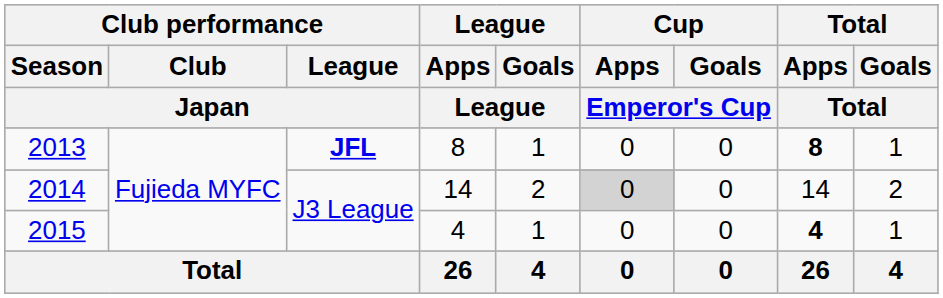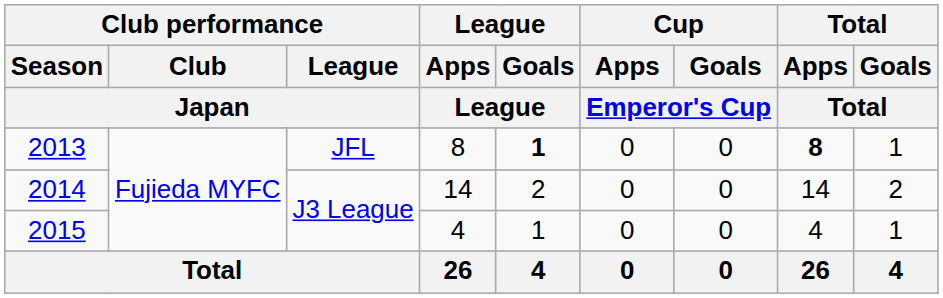(353, 148) bold -> (353, 148) normal
(538, 148) normal -> (538, 148) bold
(627, 189) lightgrey background -> (627, 189) no background
(815, 230) bold -> (815, 230) normal
